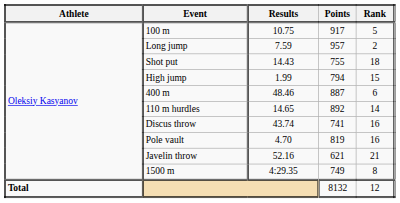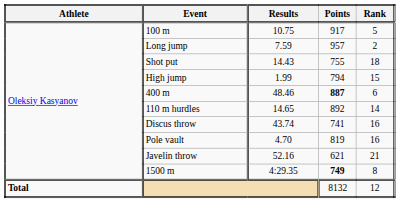(337, 93) normal -> (337, 93) bold
(337, 172) normal -> (337, 172) bold
